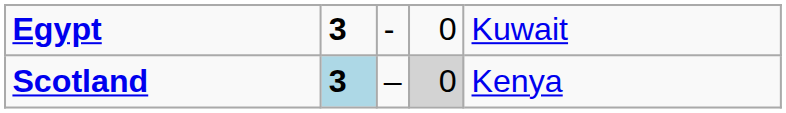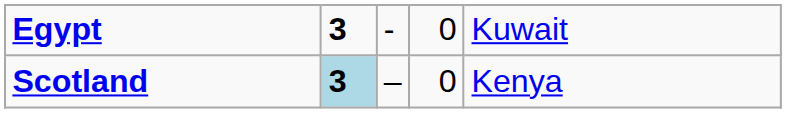(448, 81) lightgrey background -> (448, 81) no background
